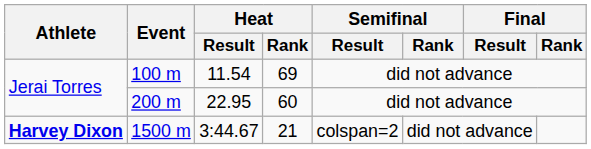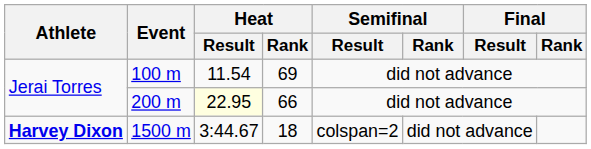(229, 102) no background -> (229, 102) lightyellow background
(288, 102) 60 -> (288, 102) 66
(288, 130) 21 -> (288, 130) 18
